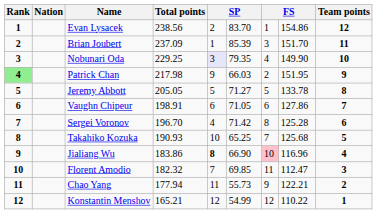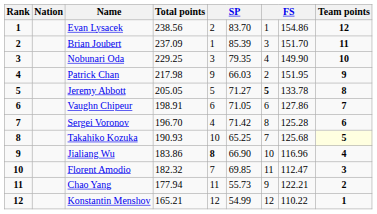(212, 59) lavender background -> (212, 59) no background
(18, 75) lightgreen background -> (18, 75) no background
(266, 91) normal -> (266, 91) bold
(344, 138) no background -> (344, 138) lightyellow background
(269, 153) pink background -> (269, 153) no background
